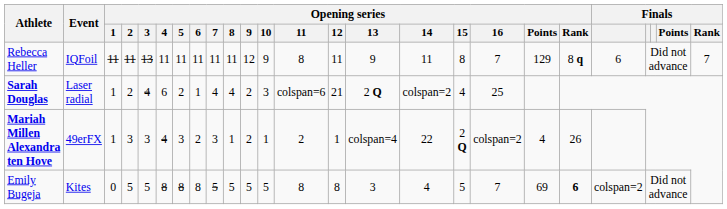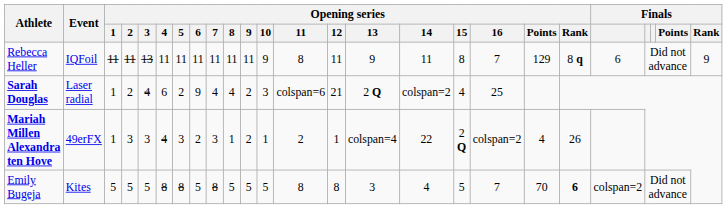(249, 59) 12 -> (249, 59) 11
(707, 59) 7 -> (706, 59) 9
(198, 92) 1 -> (198, 92) 9
(113, 187) 0 -> (113, 187) 5
(198, 187) 8 -> (198, 187) 5
(215, 187) 5 -> (215, 187) 8
(542, 187) 69 -> (542, 187) 70
